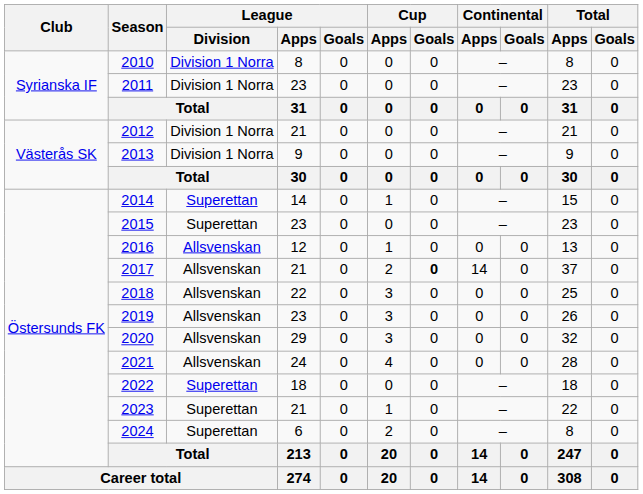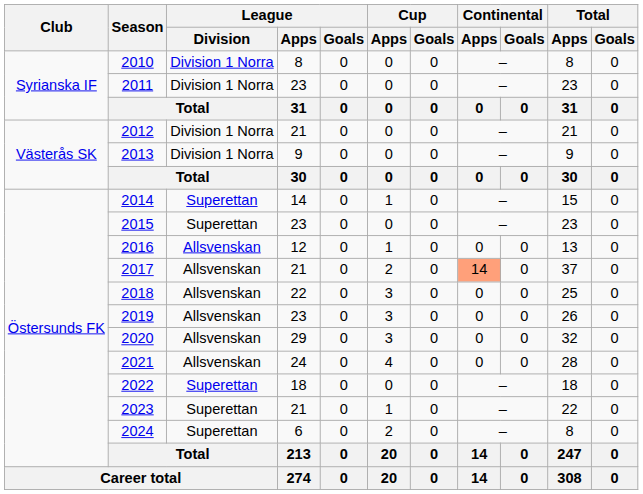(434, 270) bold -> (434, 270) normal
(479, 270) no background -> (479, 270) lightsalmon background
